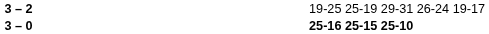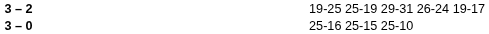(361, 25) bold -> (361, 25) normal
